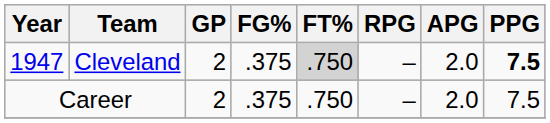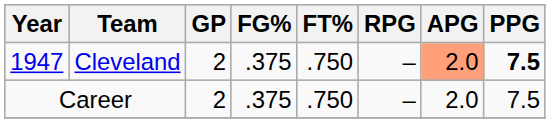(330, 62) lightgrey background -> (330, 62) no background
(462, 62) no background -> (462, 62) lightsalmon background
